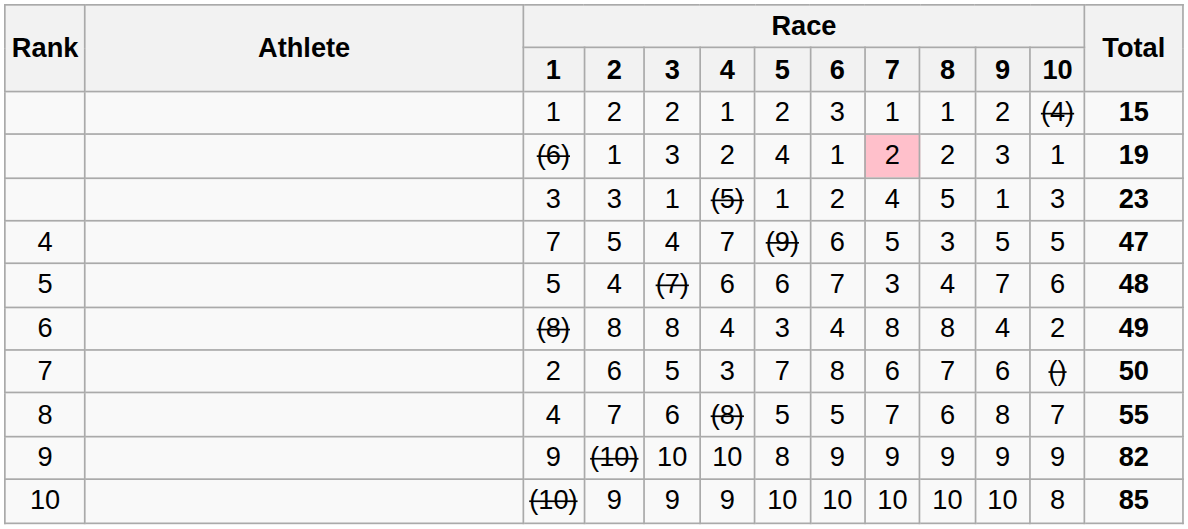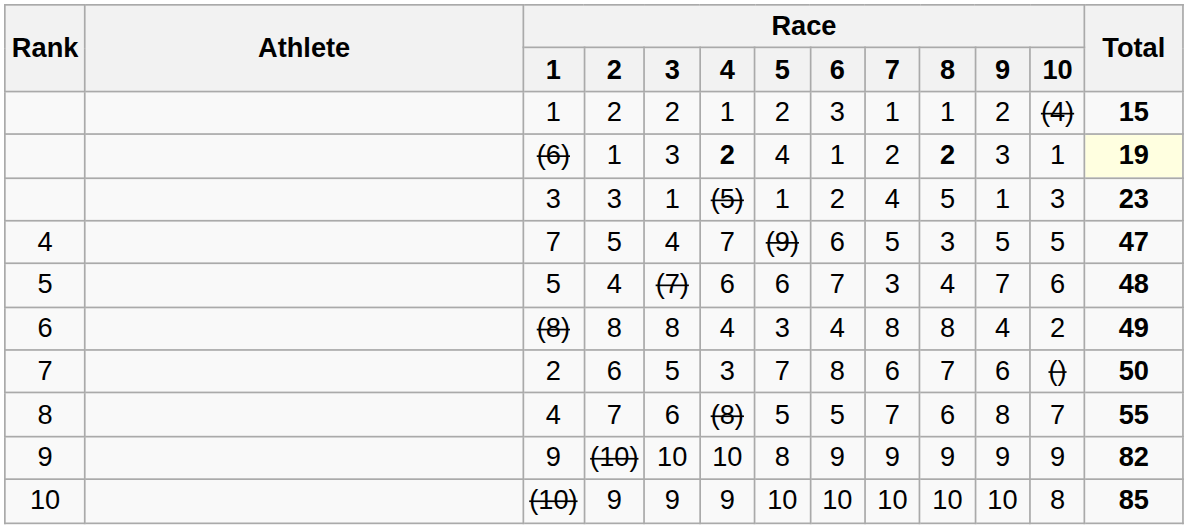(727, 155) normal -> (727, 155) bold
(892, 155) pink background -> (892, 155) no background
(947, 155) normal -> (947, 155) bold
(1134, 155) no background -> (1134, 155) lightyellow background
